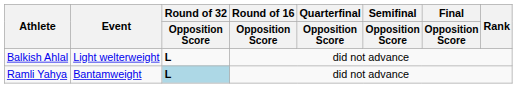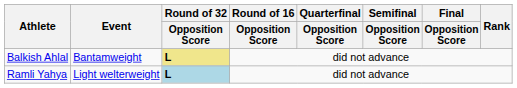(116, 58) Light welterweight -> (107, 58) Bantamweight
(168, 58) no background -> (168, 58) khaki background
(107, 75) Bantamweight -> (116, 75) Light welterweight
